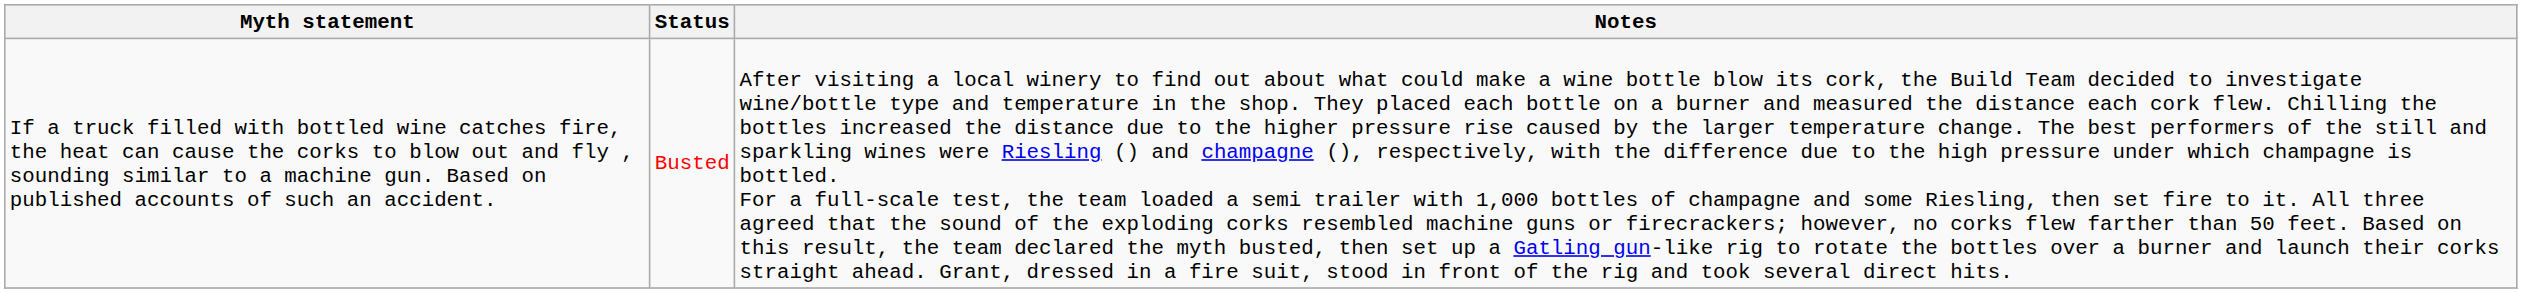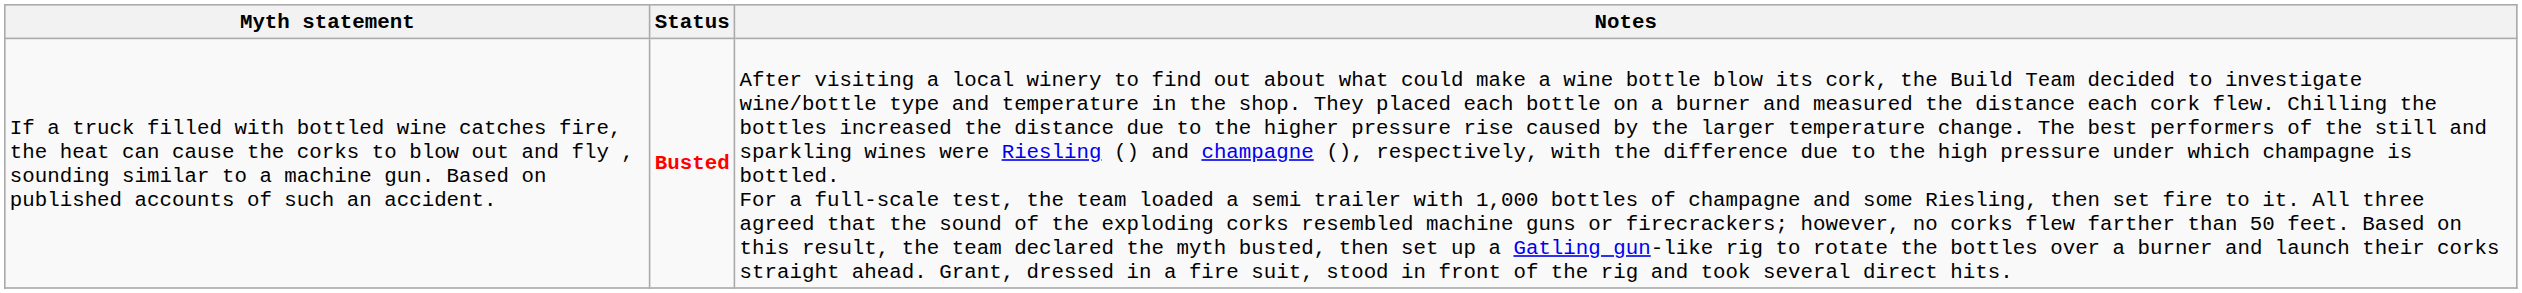(692, 164) normal -> (692, 164) bold
